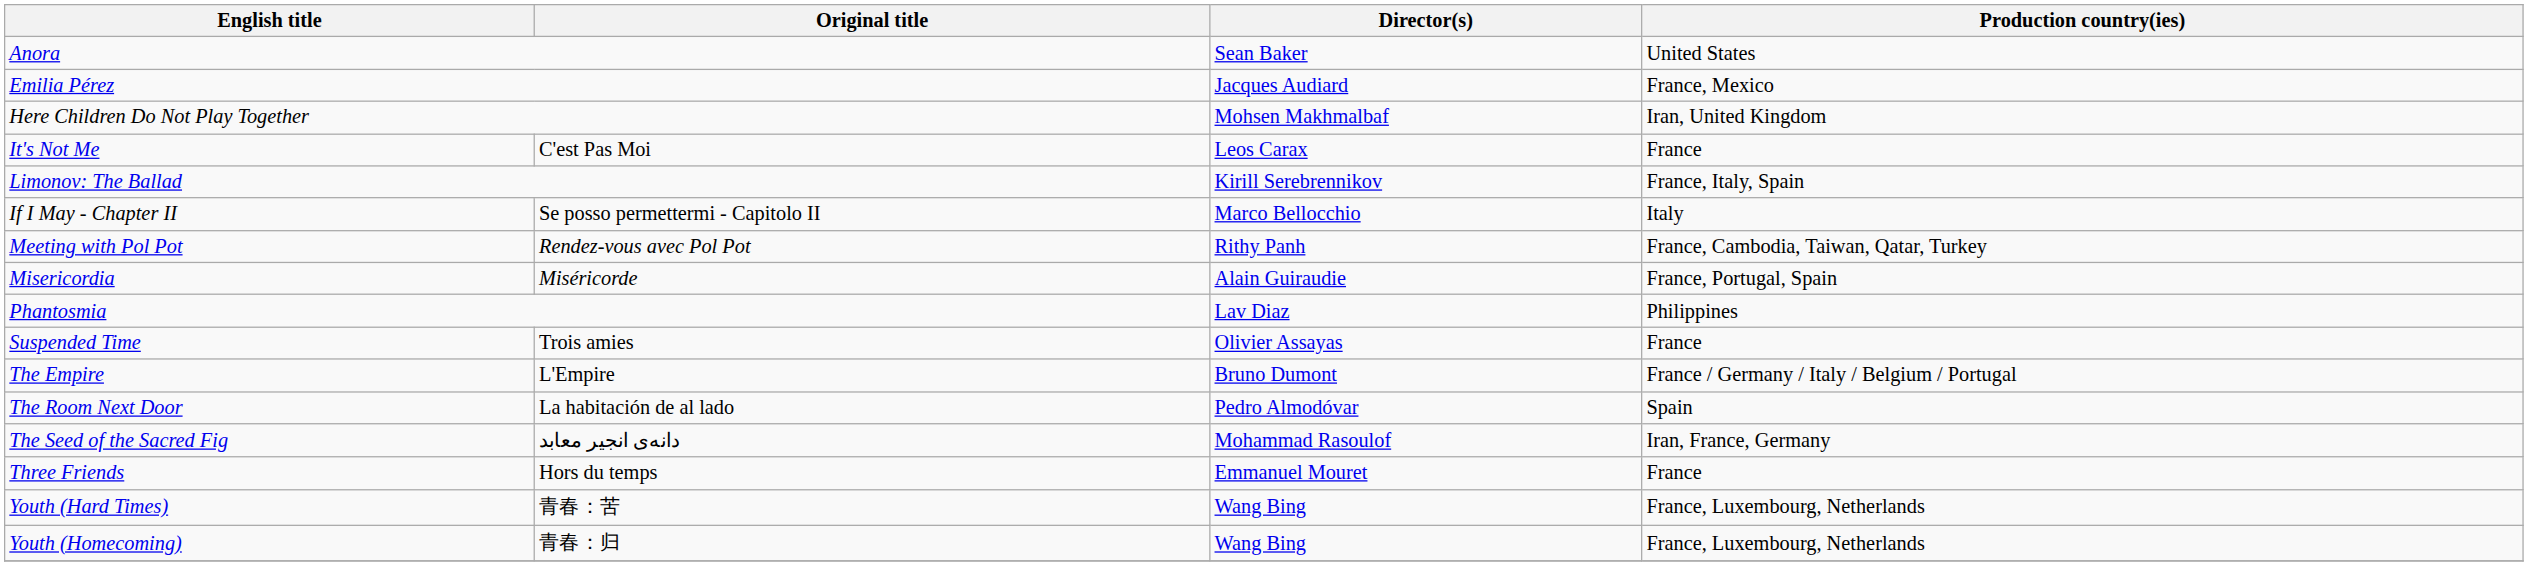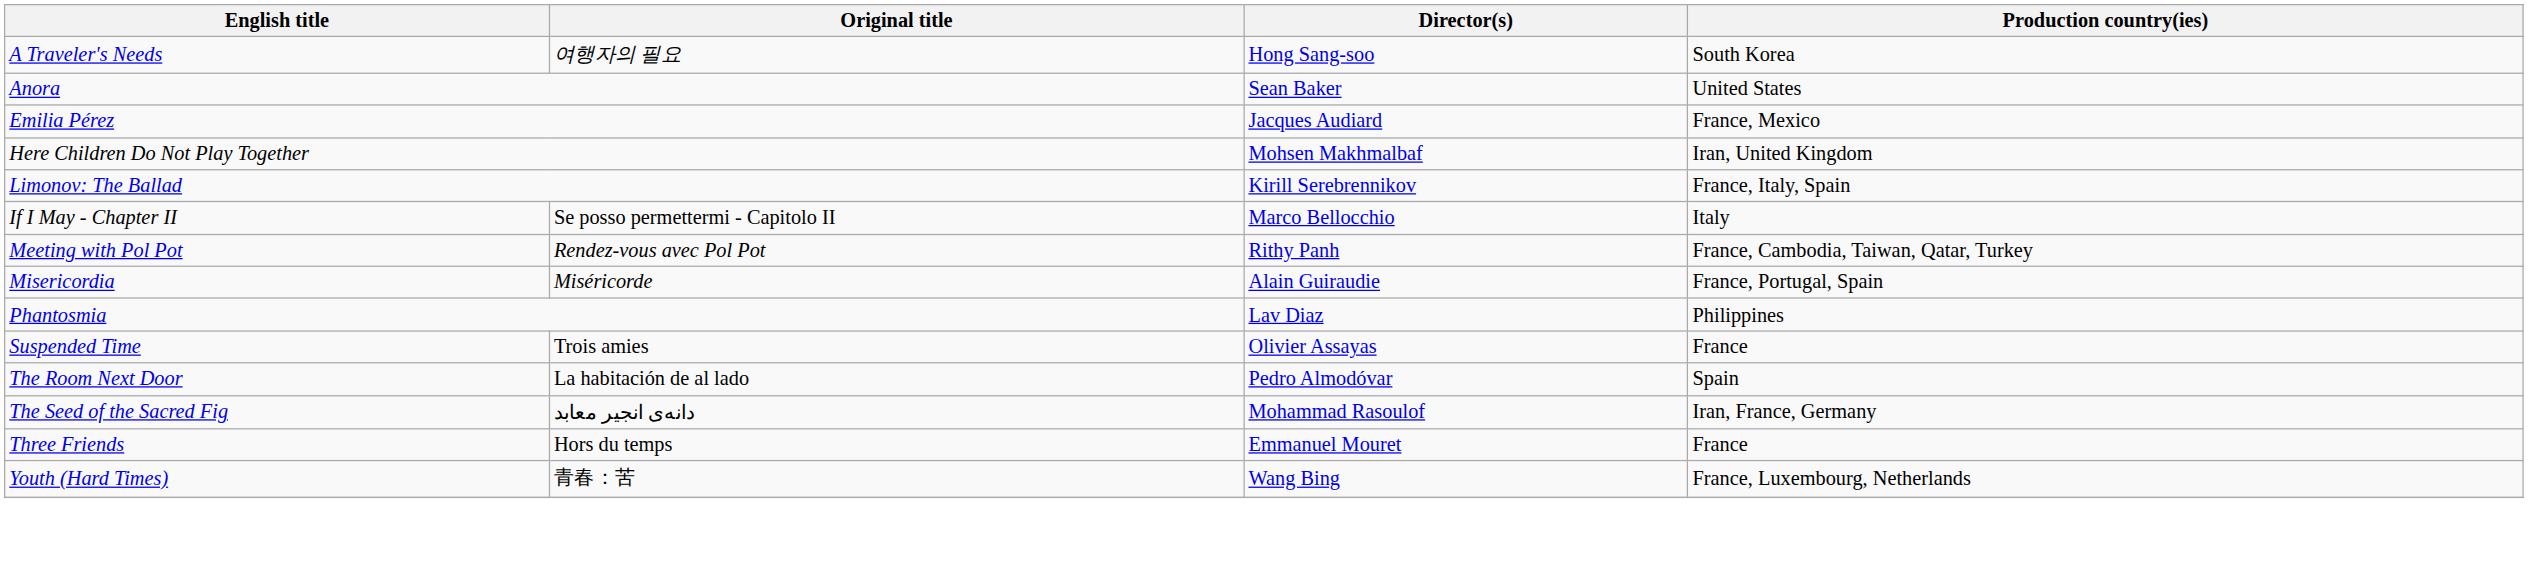+ row: (86, 54)
- row: (54, 149)
- row: (57, 375)
- row: (96, 543)
